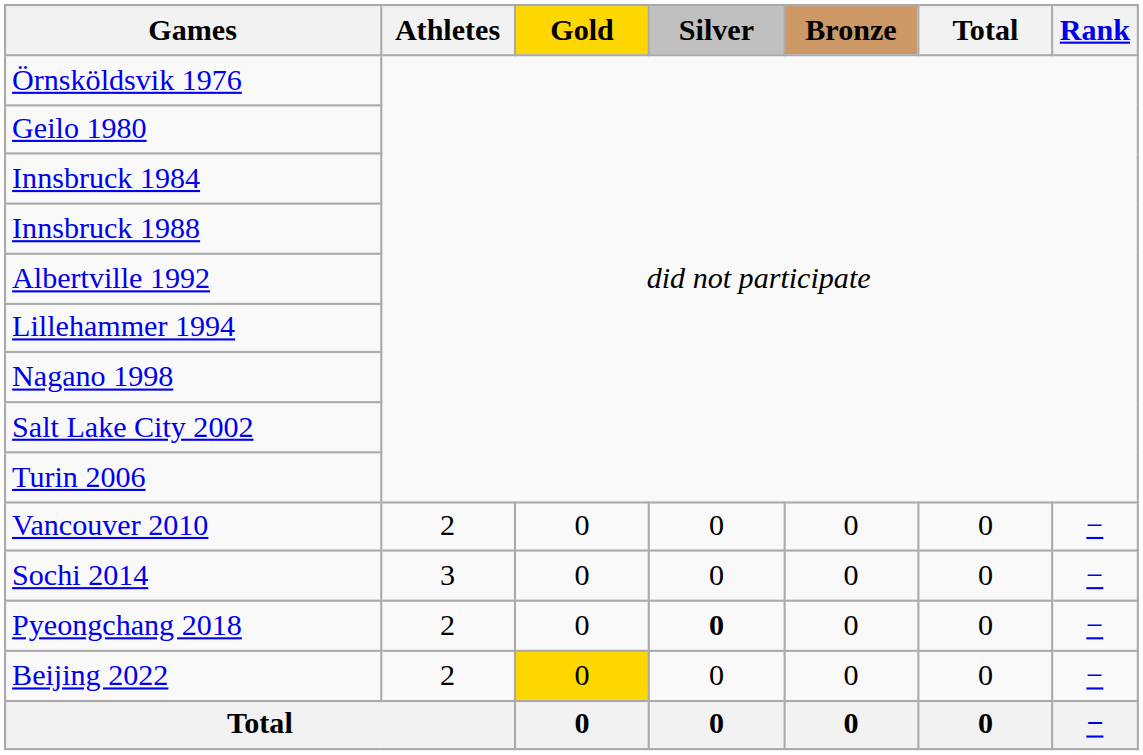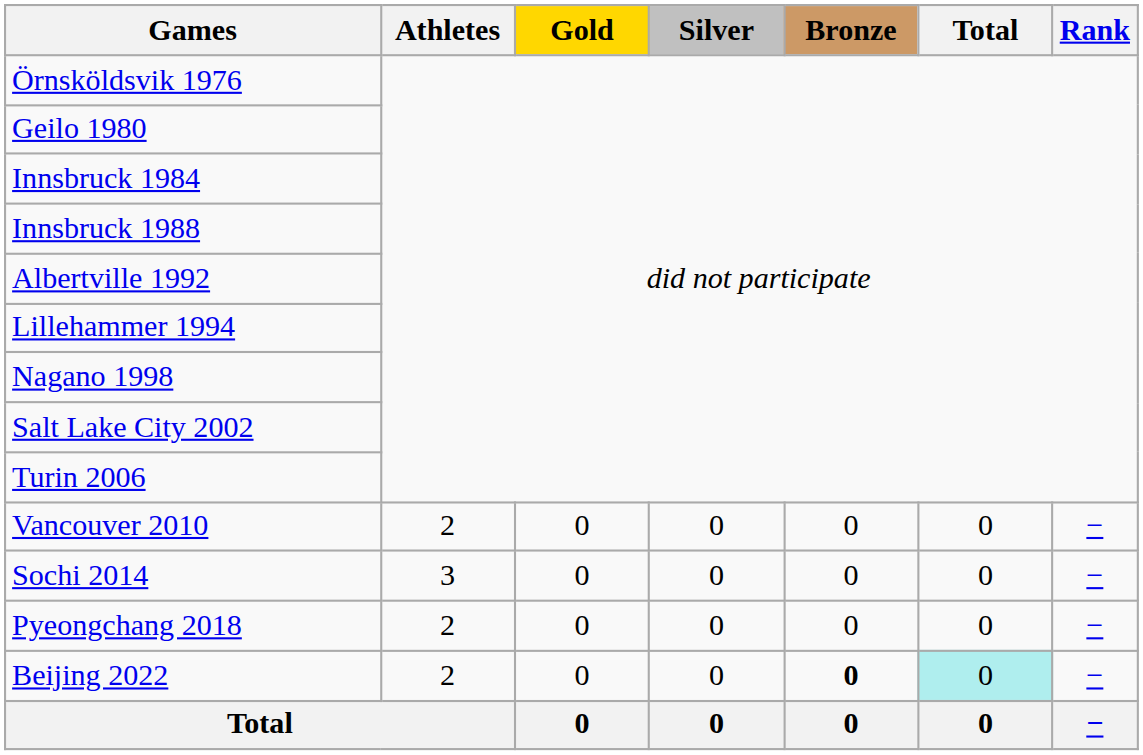(716, 625) bold -> (716, 625) normal
(582, 674) gold background -> (582, 674) no background
(851, 674) normal -> (851, 674) bold
(985, 674) no background -> (985, 674) paleturquoise background
